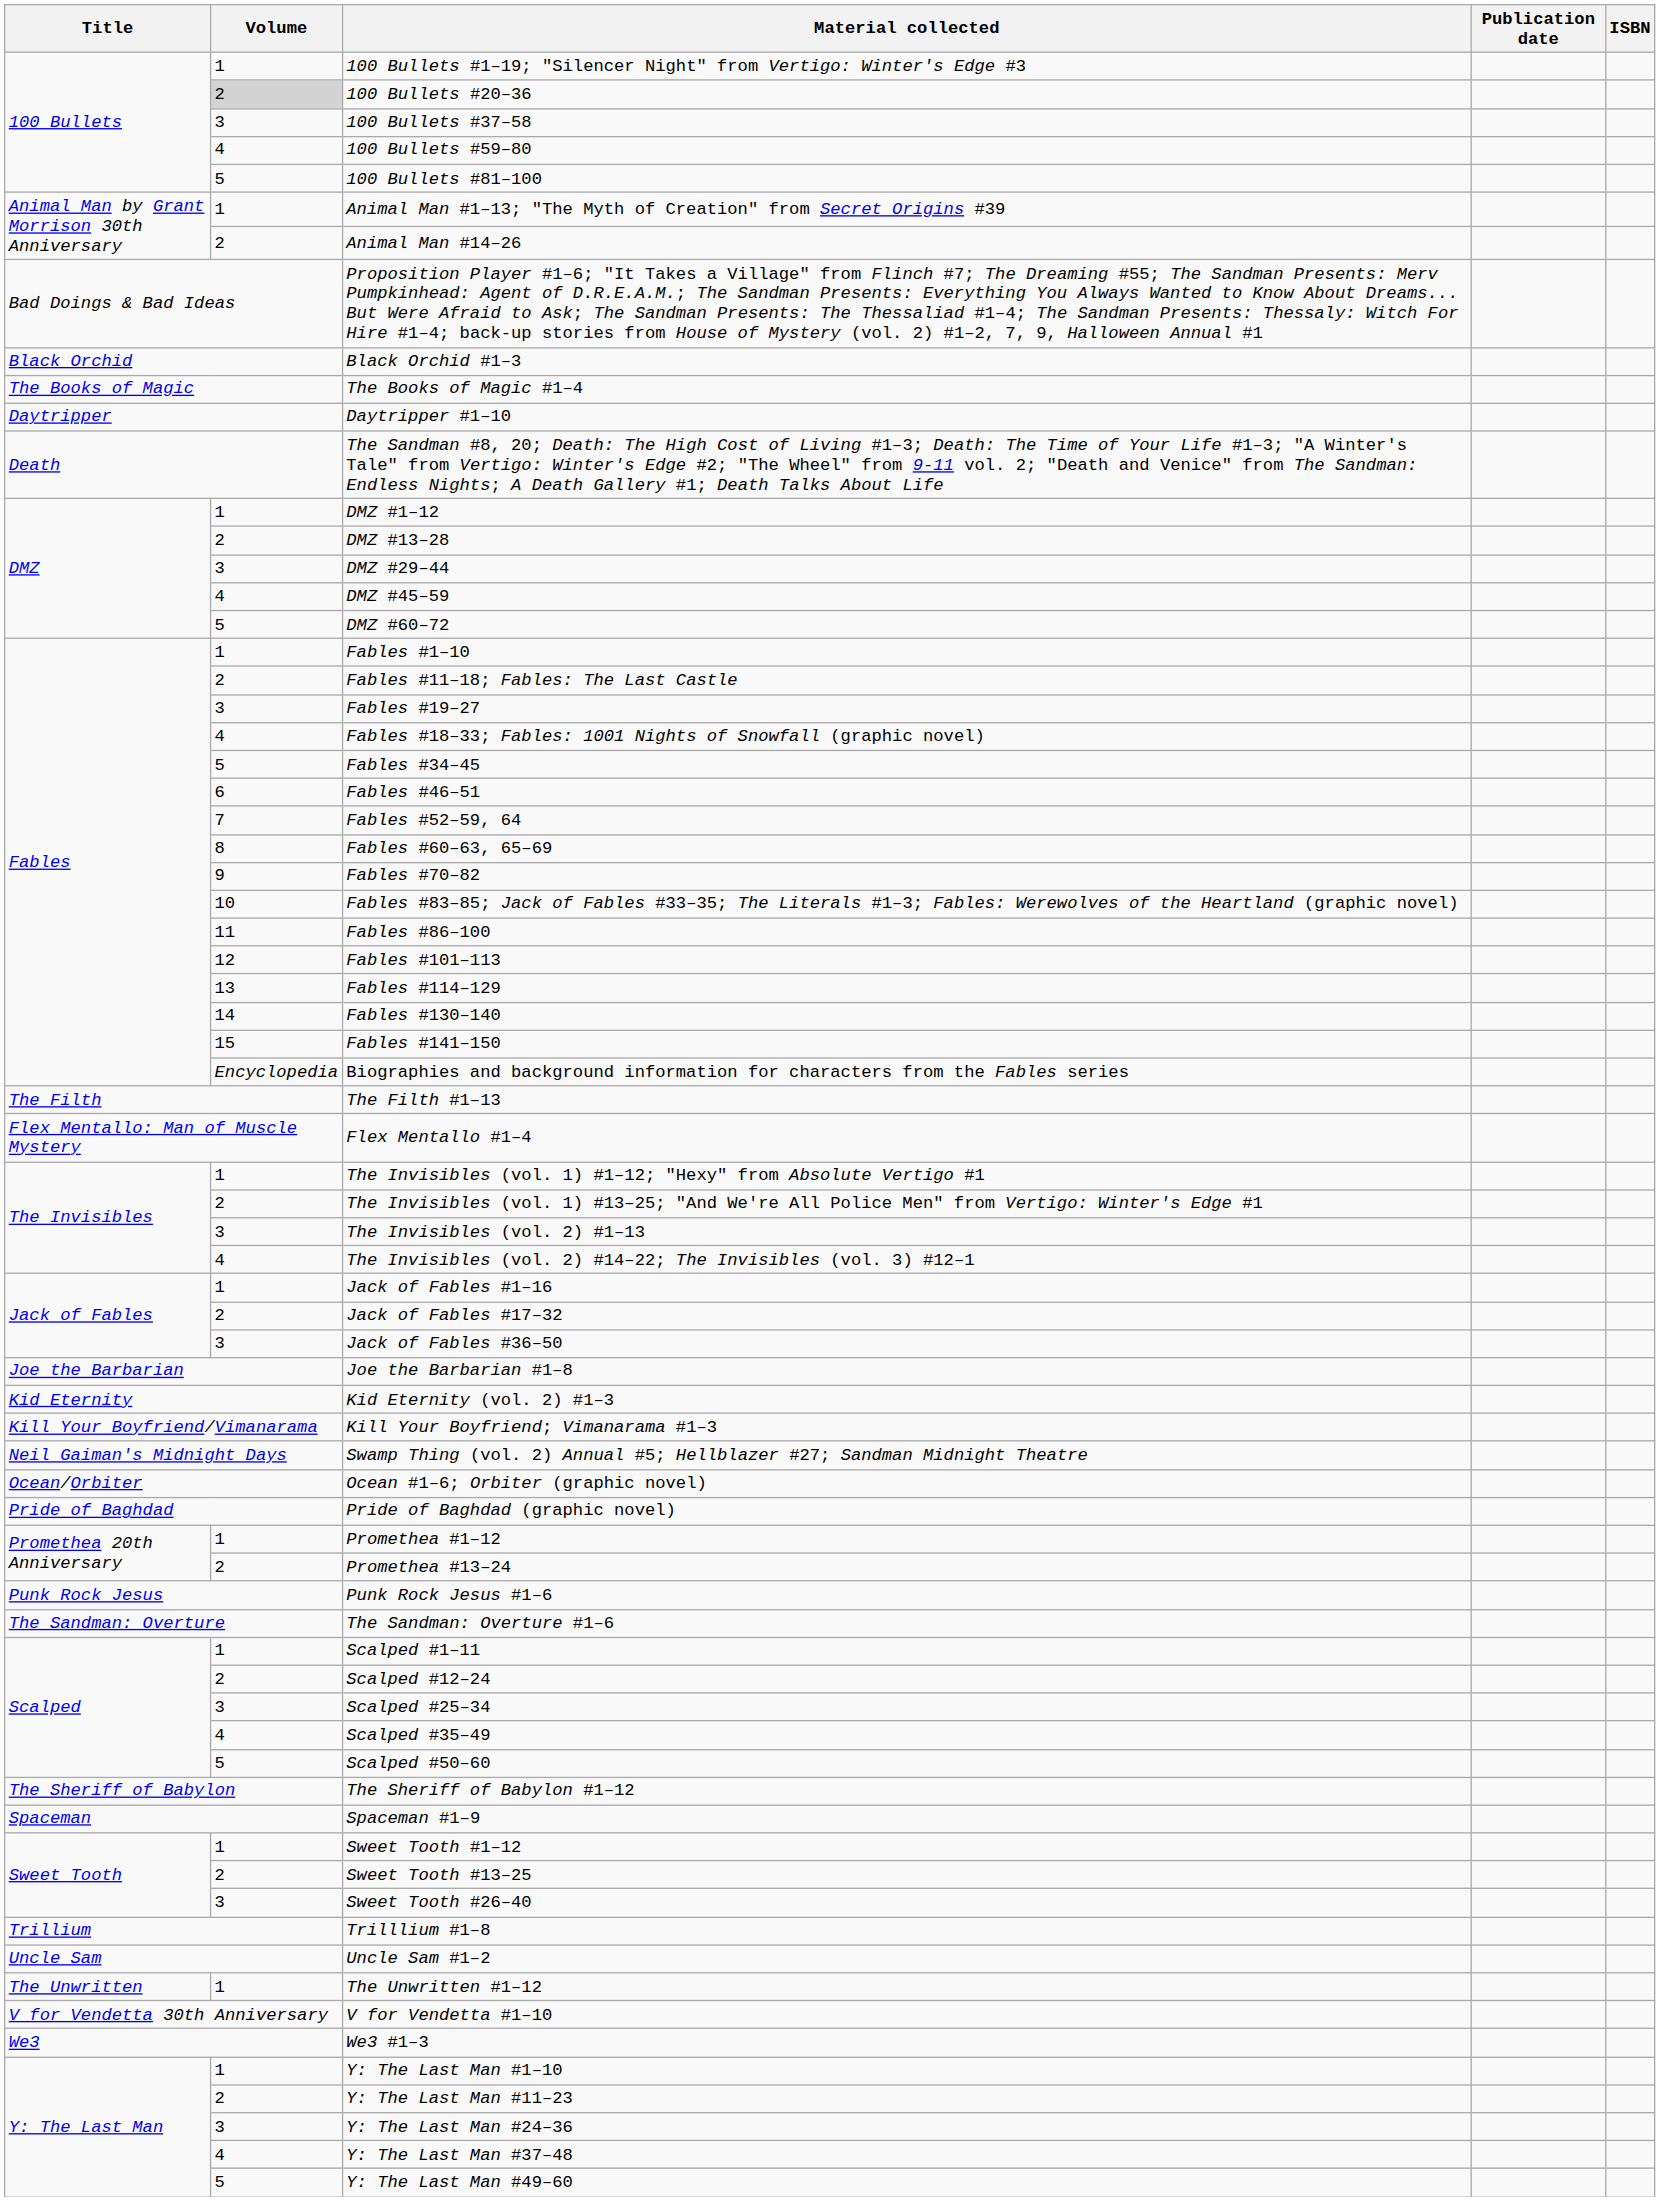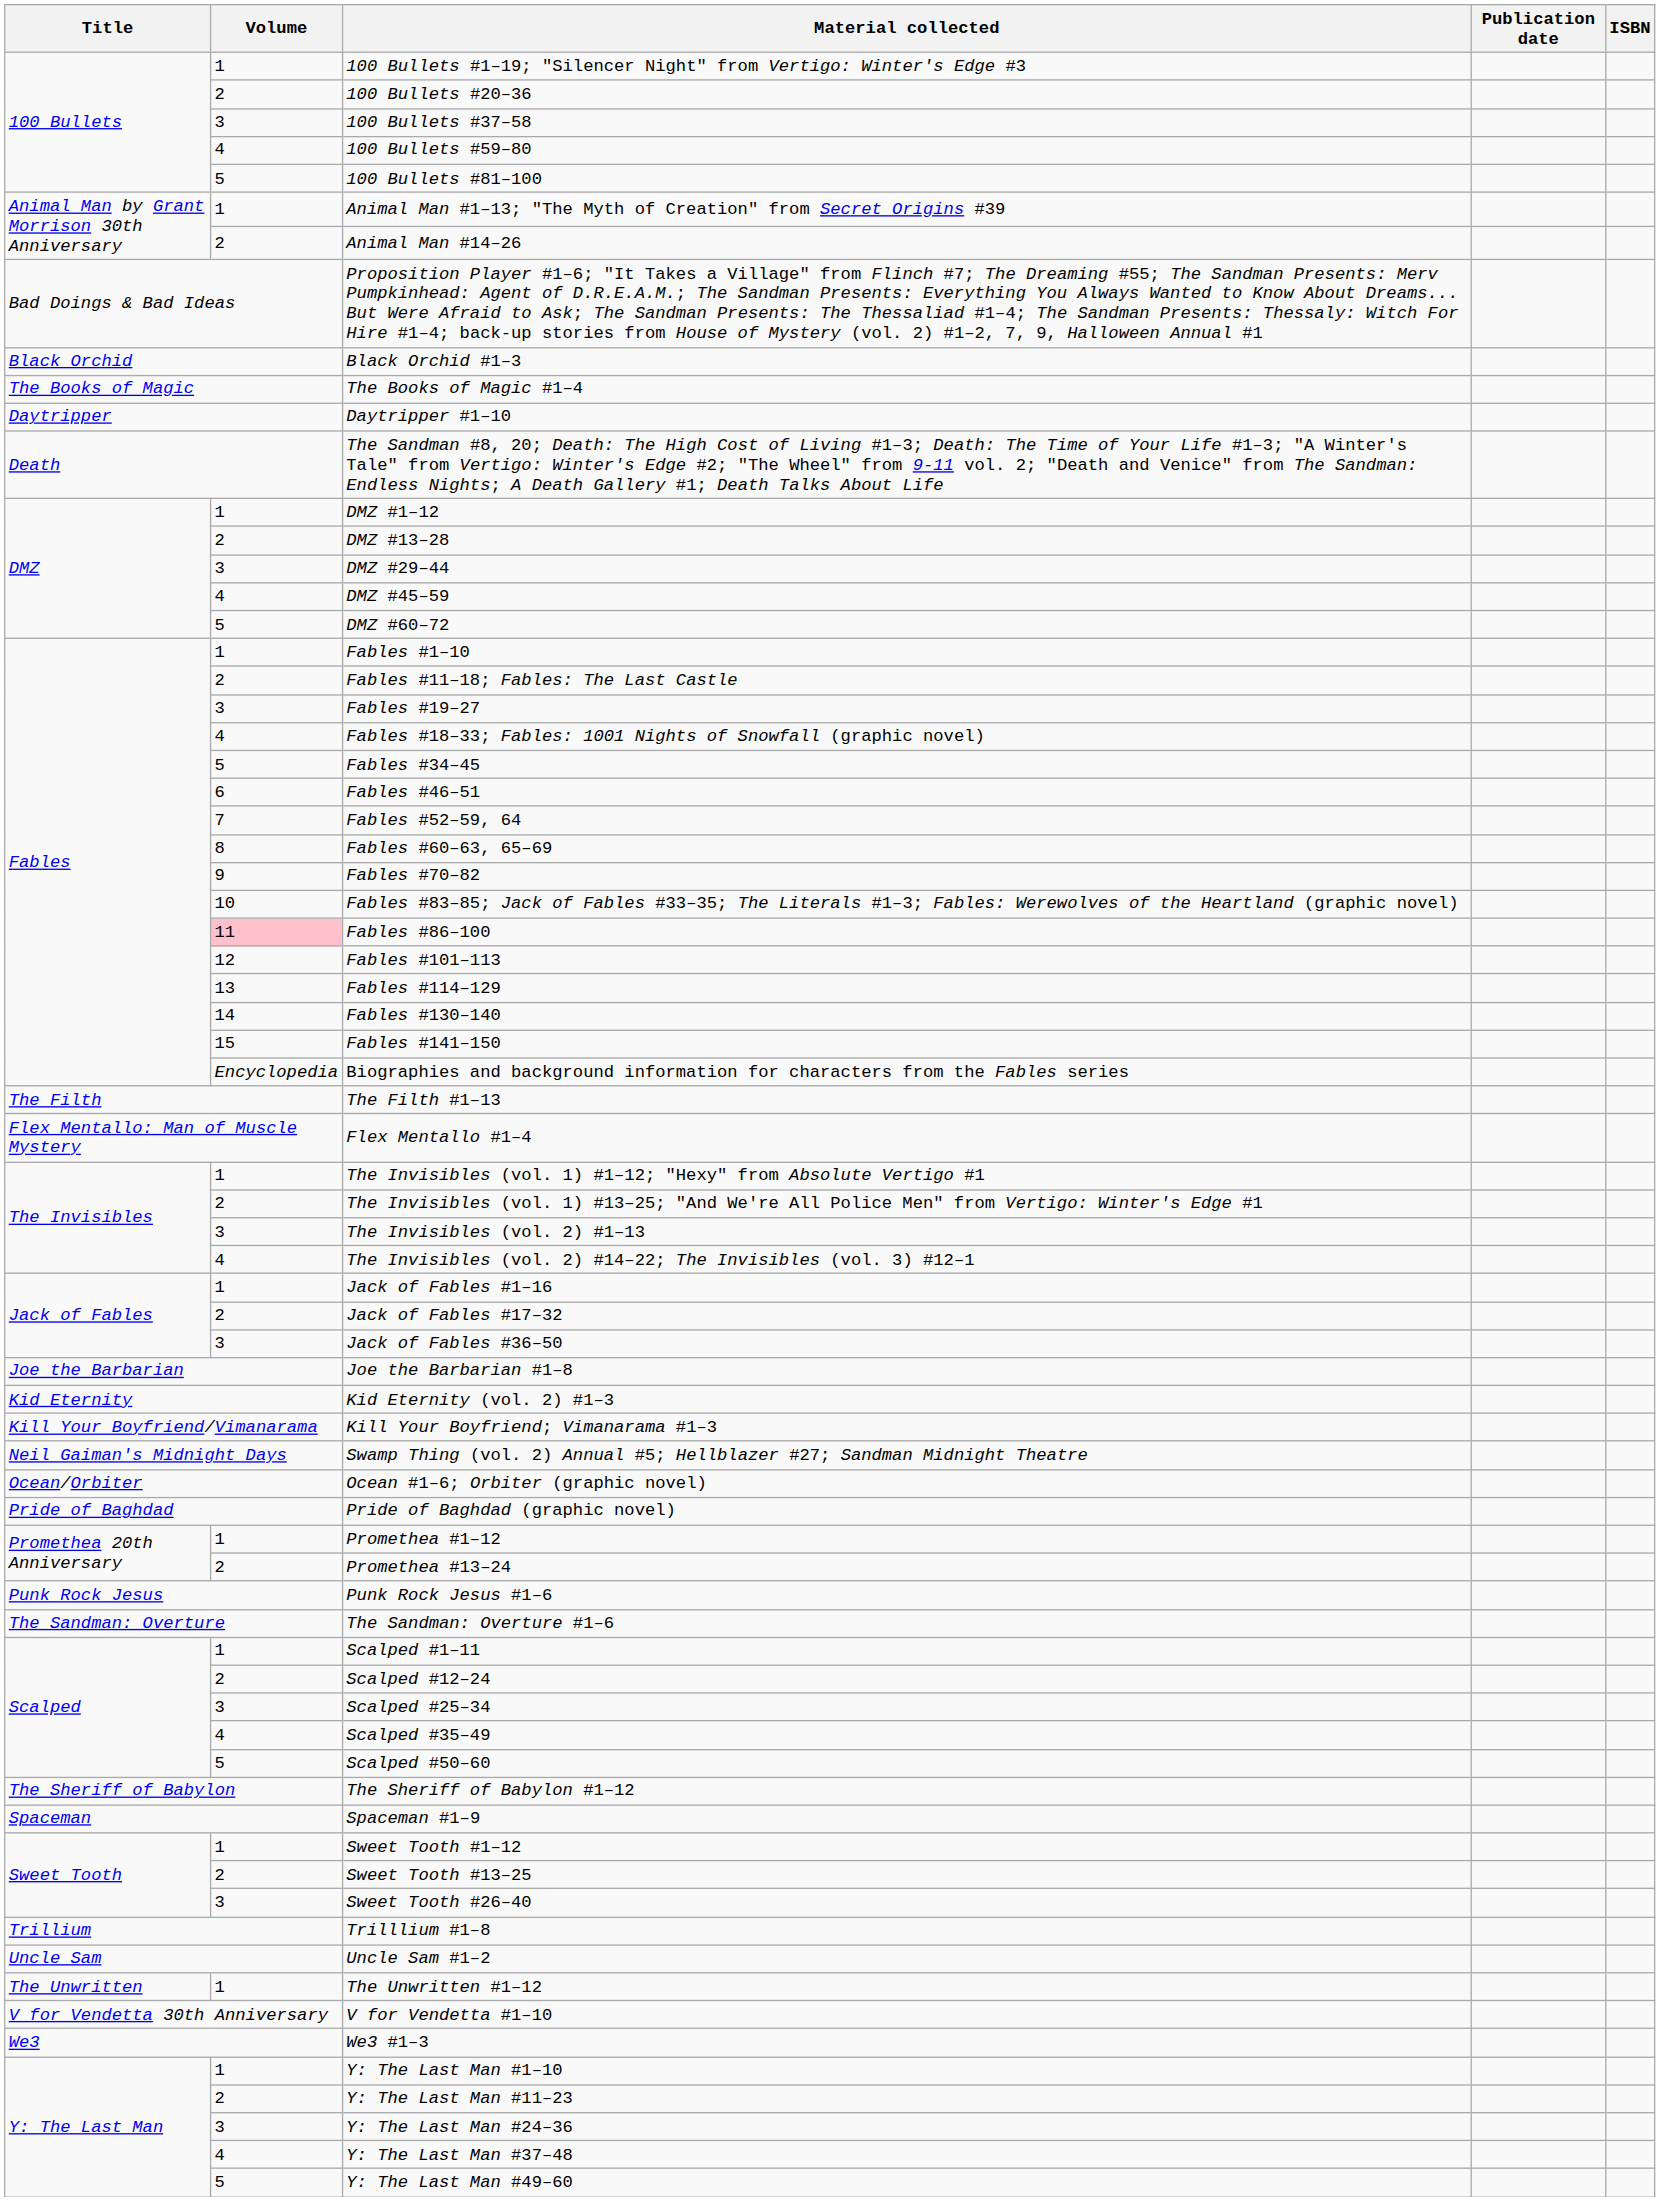(220, 94) lightgrey background -> (220, 94) no background
(225, 932) no background -> (225, 932) pink background
